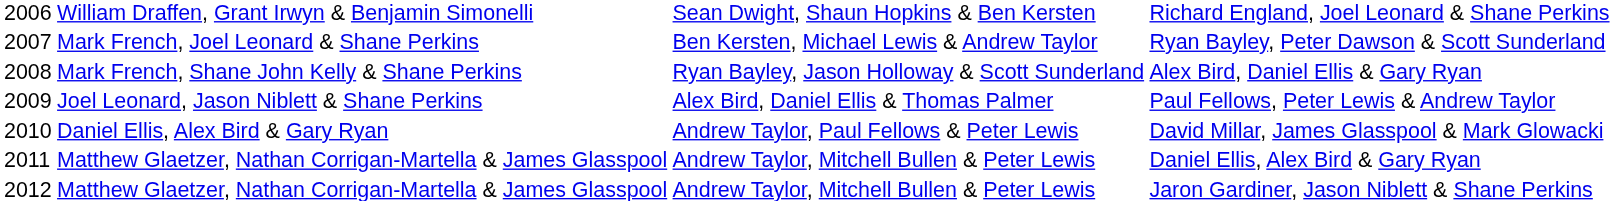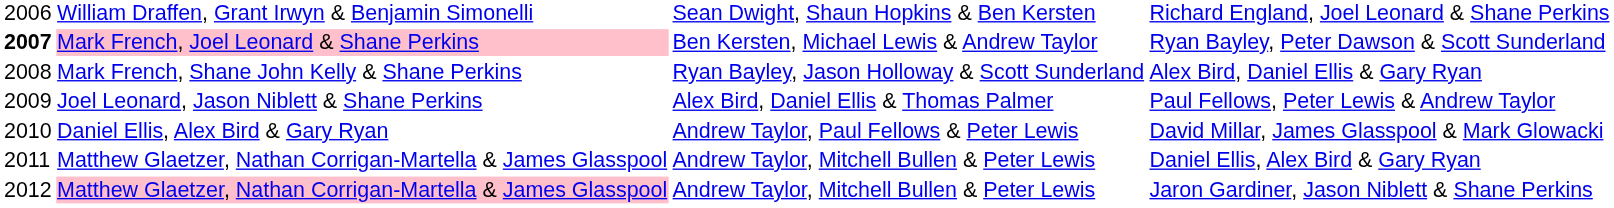(28, 42) normal -> (28, 42) bold
(268, 42) no background -> (268, 42) pink background
(362, 189) no background -> (362, 189) pink background
